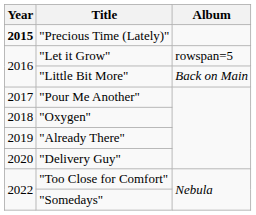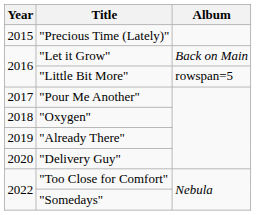(20, 35) bold -> (20, 35) normal
(204, 55) rowspan=5 -> (212, 55) Back on Main
(212, 76) Back on Main -> (204, 76) rowspan=5
